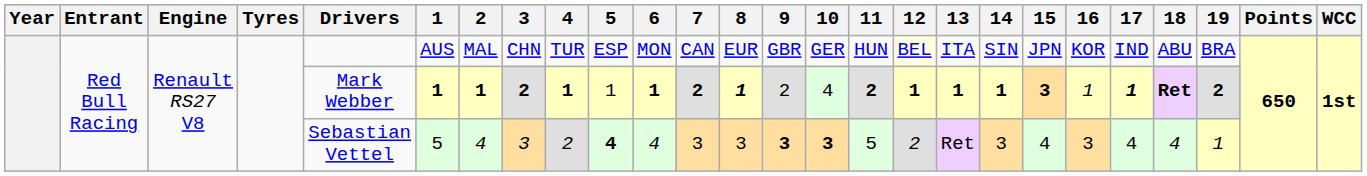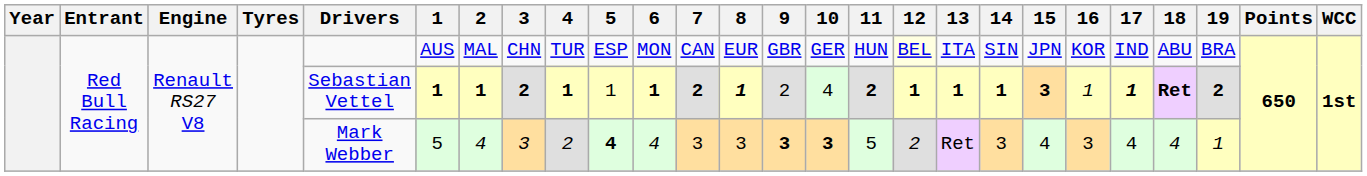(360, 93) Mark Webber -> (360, 93) Sebastian Vettel
(360, 145) Sebastian Vettel -> (360, 145) Mark Webber
